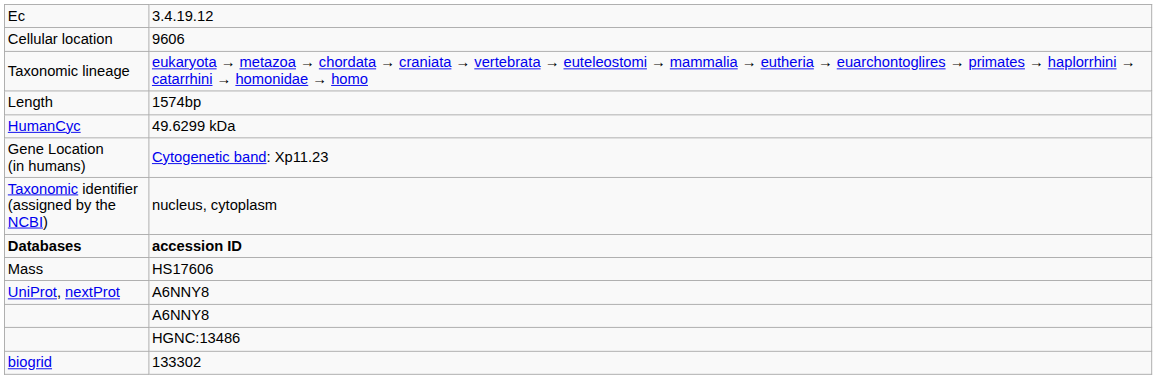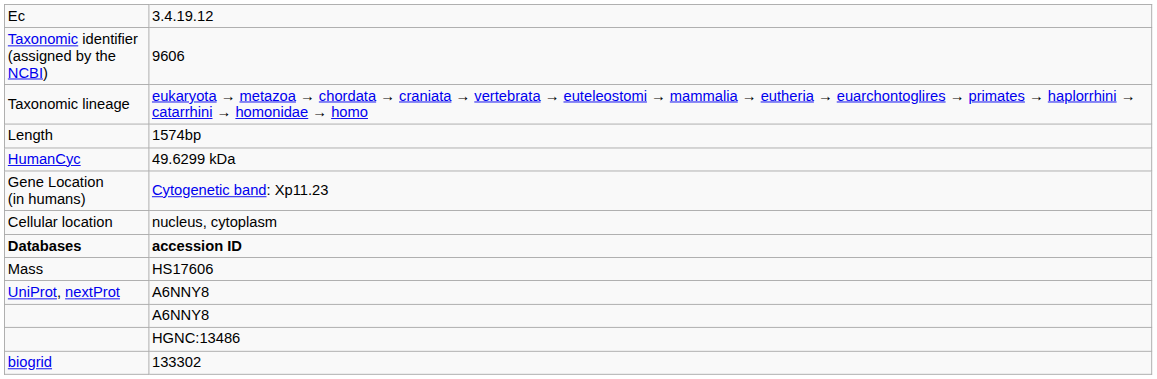(60, 39) Cellular location -> (73, 56) Taxonomic identifier (assigned by the NCBI)
(73, 205) Taxonomic identifier (assigned by the NCBI) -> (60, 222) Cellular location
